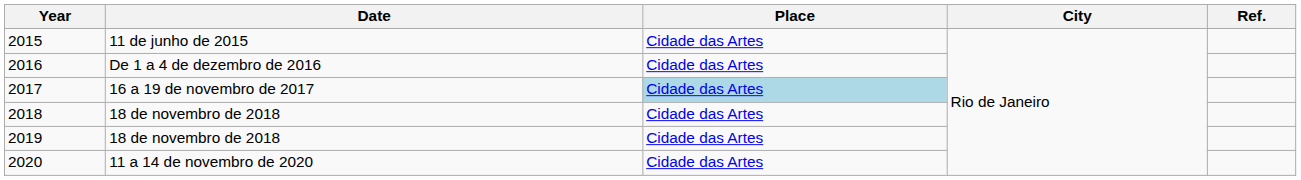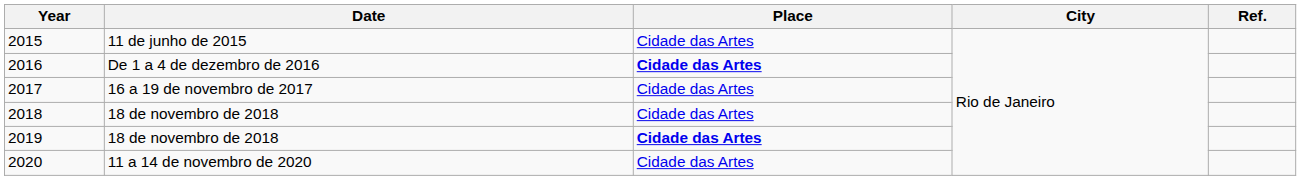(705, 65) normal -> (699, 65) bold
(705, 89) lightblue background -> (695, 89) no background
(705, 138) normal -> (699, 138) bold
